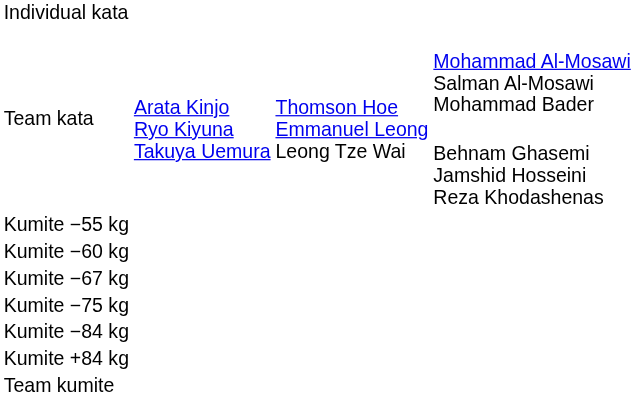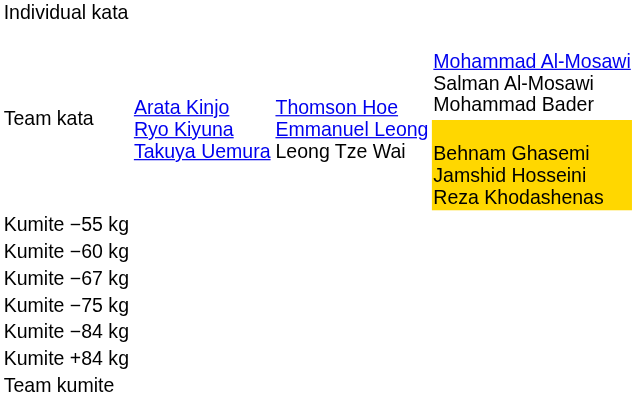(519, 176) no background -> (519, 176) gold background
